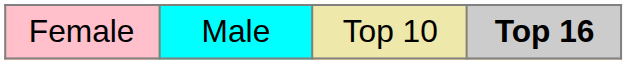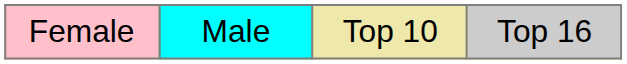(545, 31) bold -> (545, 31) normal
